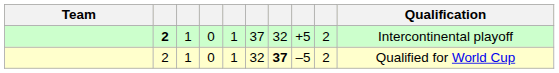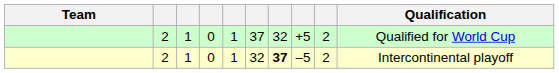(165, 36) bold -> (165, 36) normal
(445, 36) Intercontinental playoff -> (445, 36) Qualified for World Cup
(445, 57) Qualified for World Cup -> (445, 57) Intercontinental playoff
